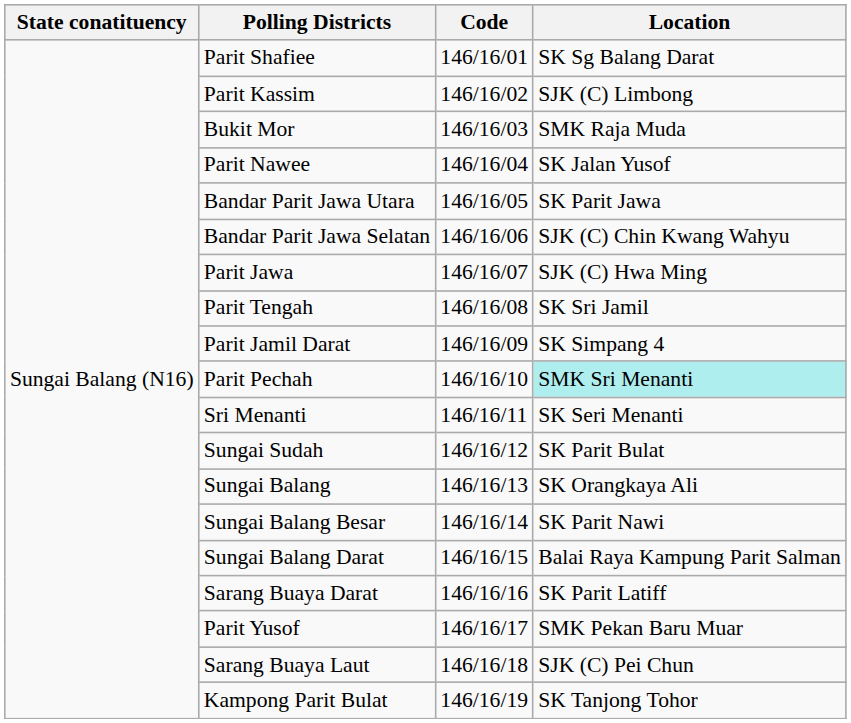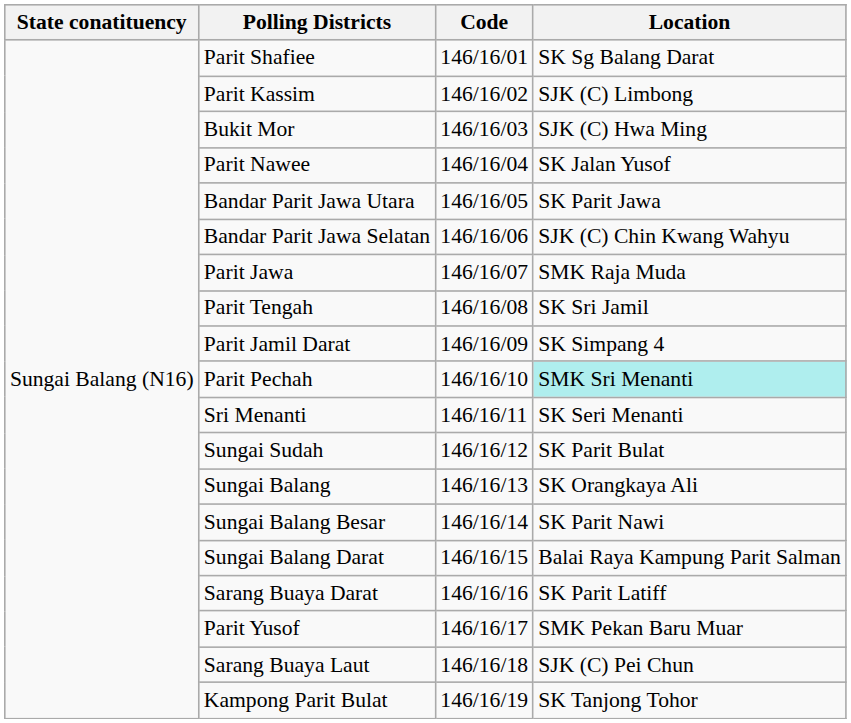(612, 128) SMK Raja Muda -> (623, 128) SJK (C) Hwa Ming
(623, 271) SJK (C) Hwa Ming -> (612, 271) SMK Raja Muda
